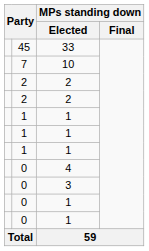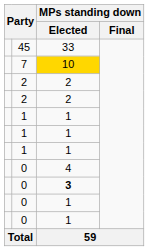(68, 64) no background -> (68, 64) gold background
(68, 185) normal -> (68, 185) bold
